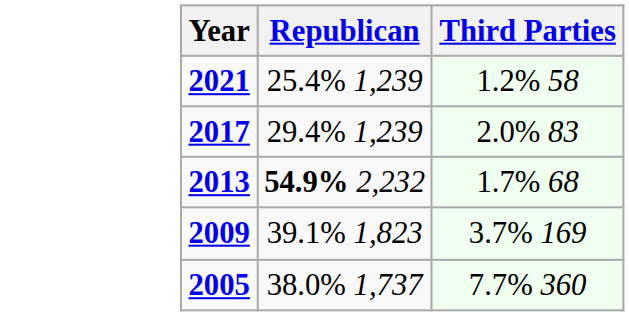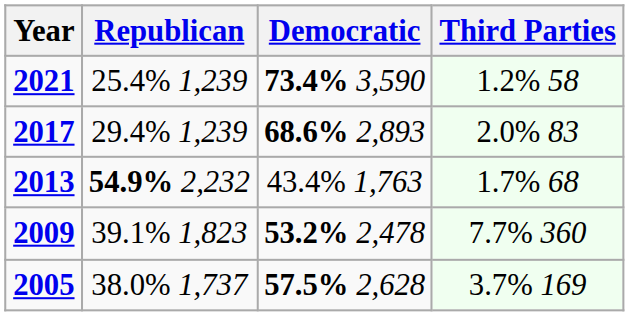+ column: (345, 30)
(528, 232) 3.7% 169 -> (528, 232) 7.7% 360
(528, 283) 7.7% 360 -> (528, 283) 3.7% 169
